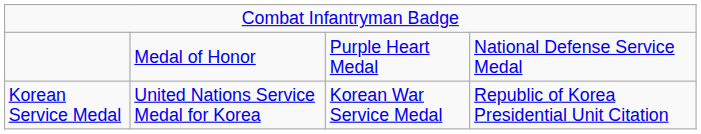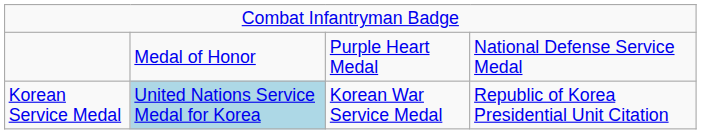(225, 104) no background -> (225, 104) lightblue background
